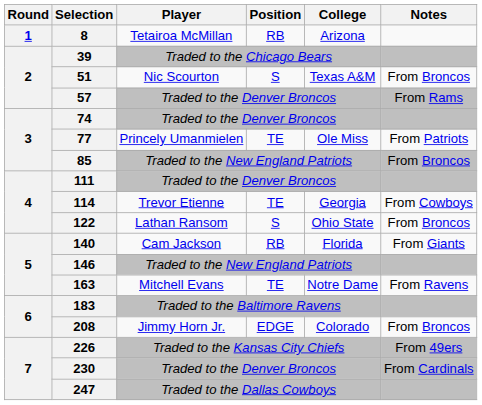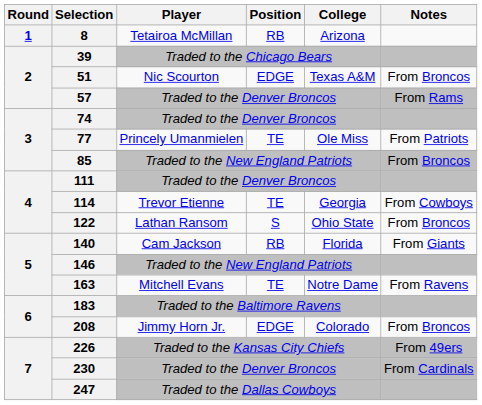(275, 77) S -> (275, 77) EDGE
